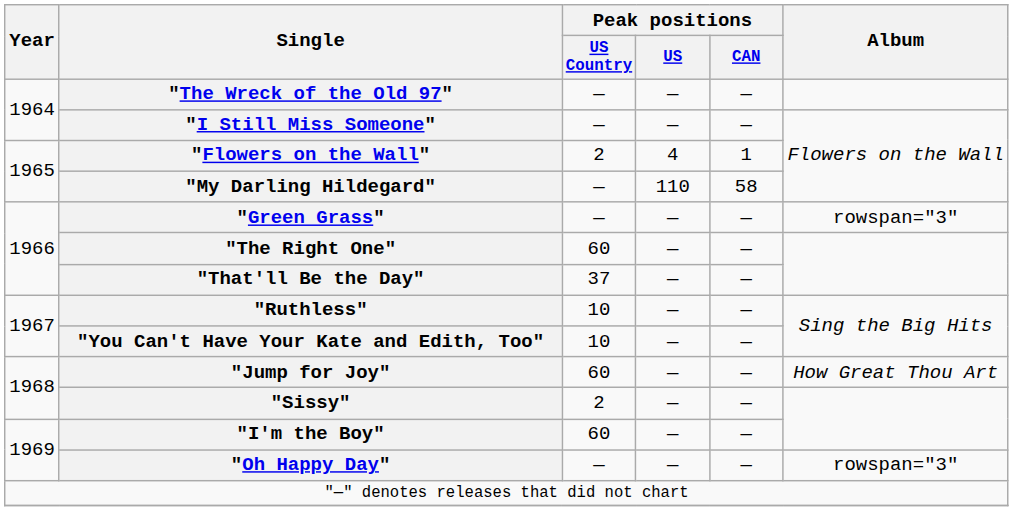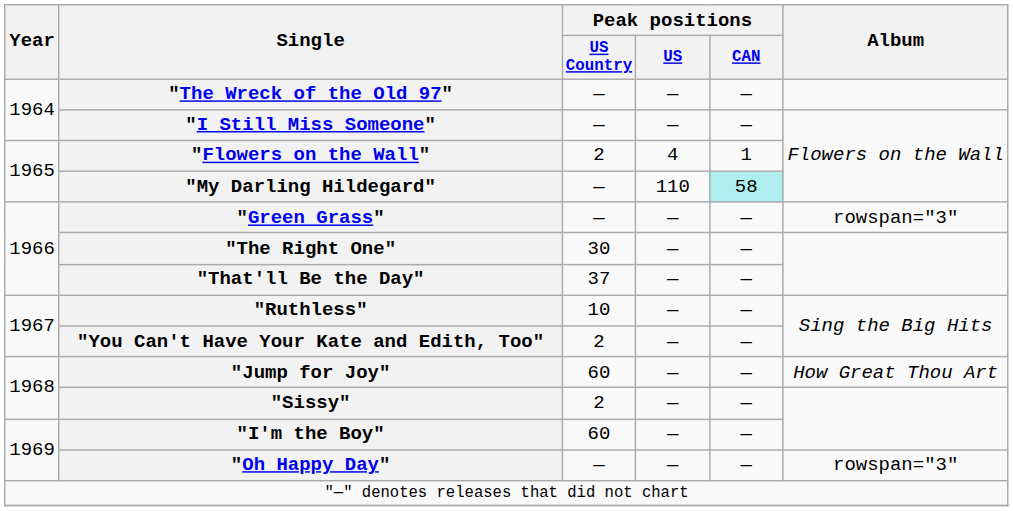(746, 187) no background -> (746, 187) paleturquoise background
(599, 249) 60 -> (599, 249) 30
(599, 341) 10 -> (599, 341) 2
